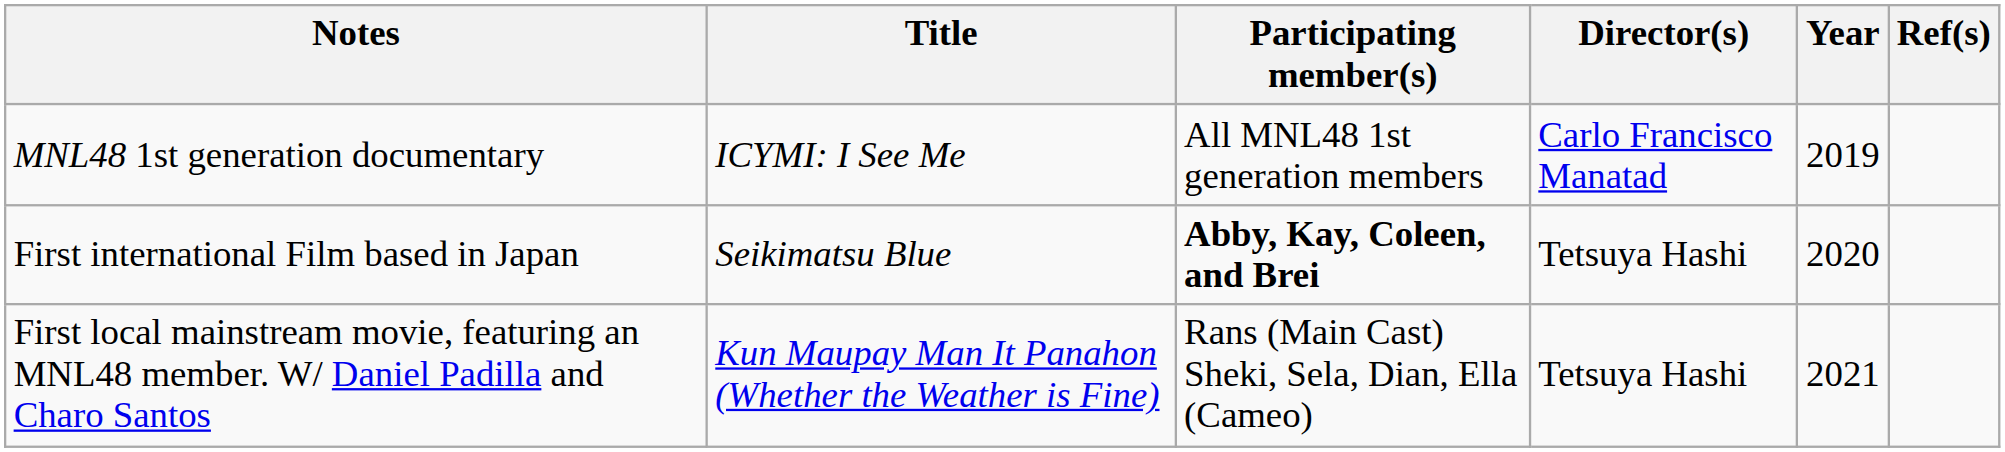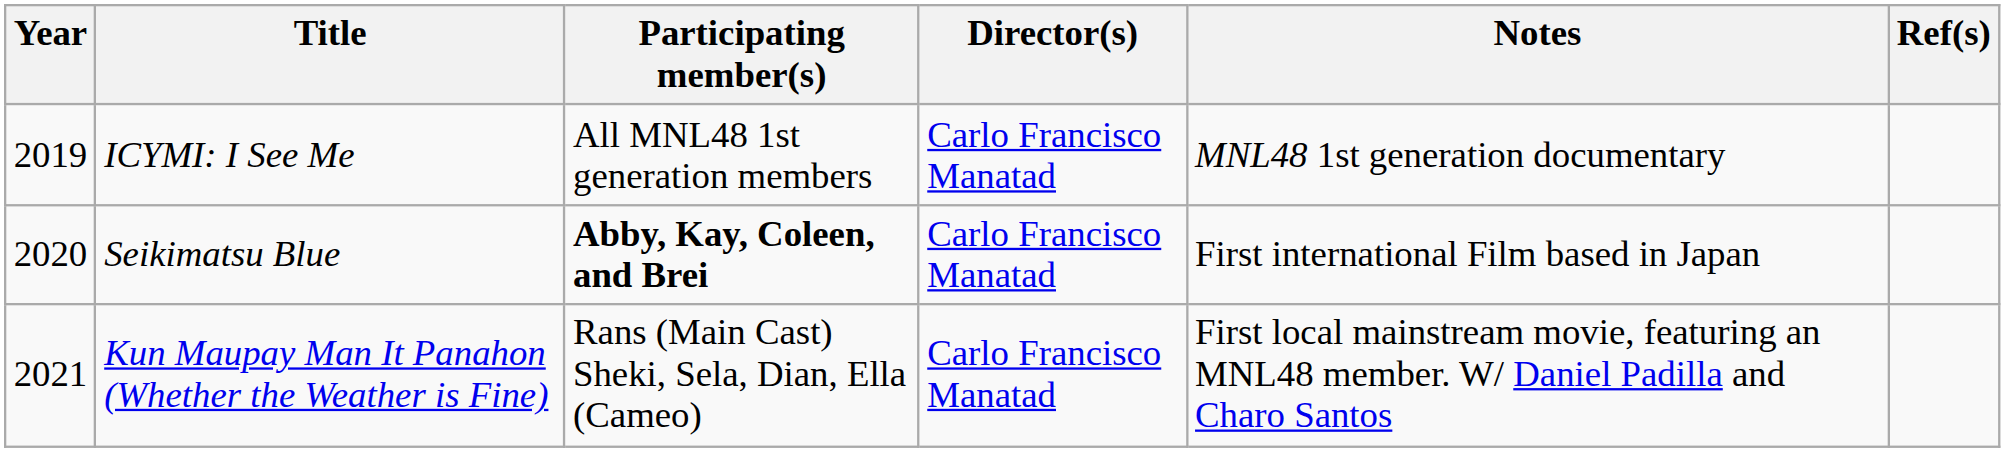columns swapped: (1843, 33) <-> (356, 33)
(1643, 253) Tetsuya Hashi -> (1044, 253) Carlo Francisco Manatad
(1643, 374) Tetsuya Hashi -> (1044, 374) Carlo Francisco Manatad
